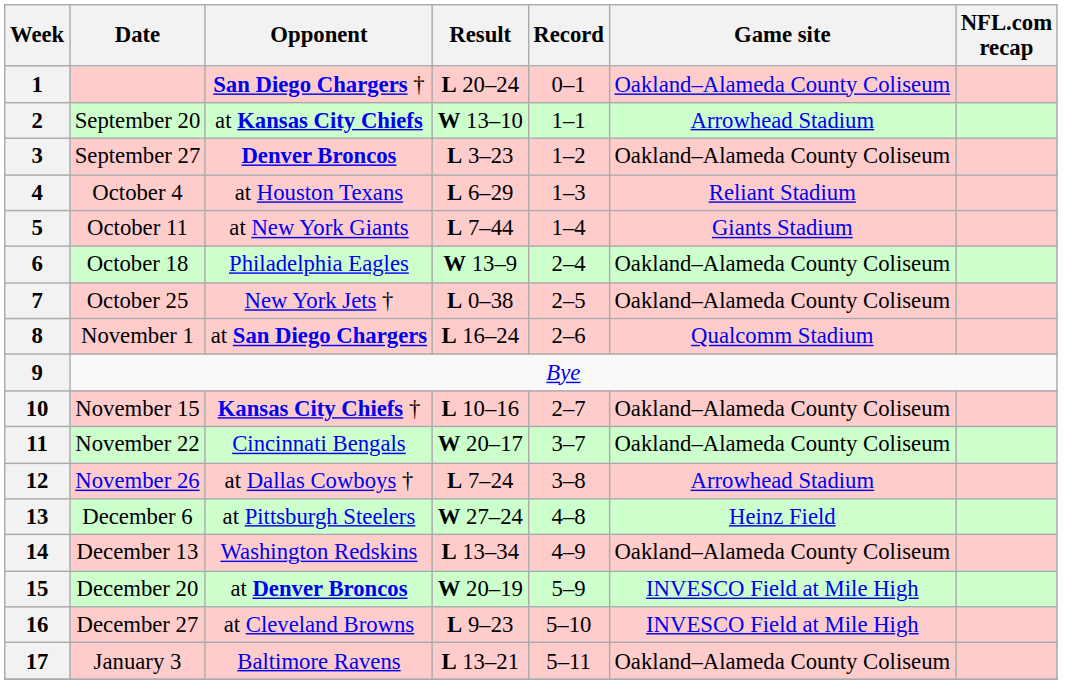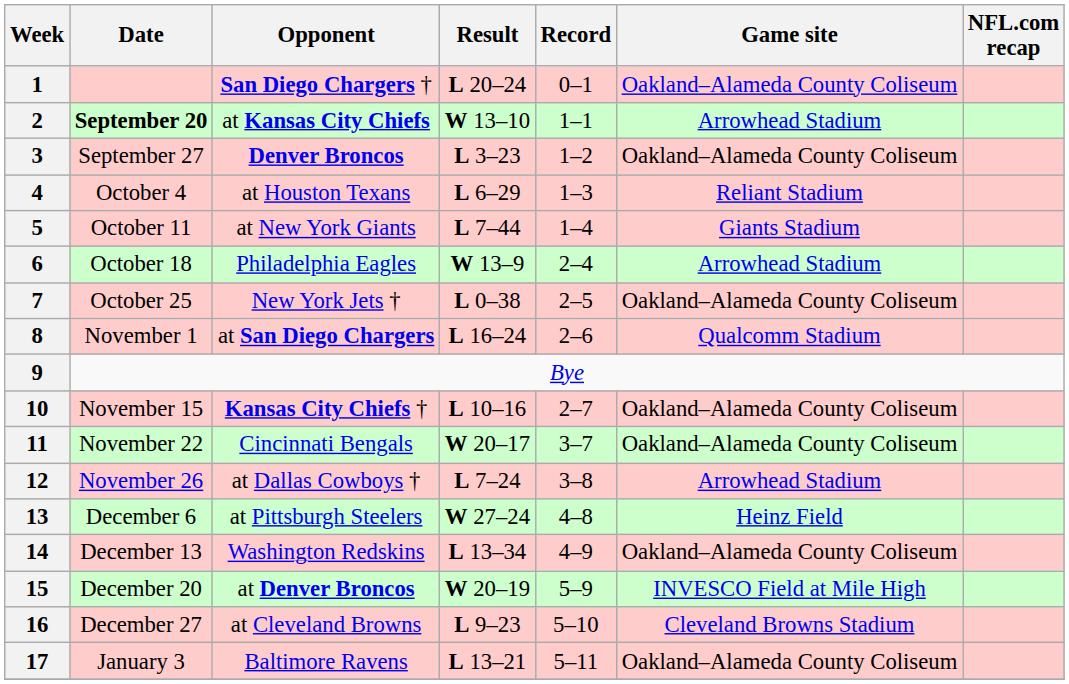(137, 120) normal -> (141, 120) bold
(782, 264) Oakland–Alameda County Coliseum -> (789, 264) Arrowhead Stadium
(782, 624) INVESCO Field at Mile High -> (789, 624) Cleveland Browns Stadium
